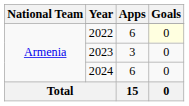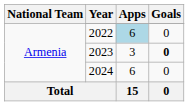(132, 33) no background -> (132, 33) lightblue background
(166, 33) lightyellow background -> (166, 33) no background
(166, 52) normal -> (166, 52) bold
